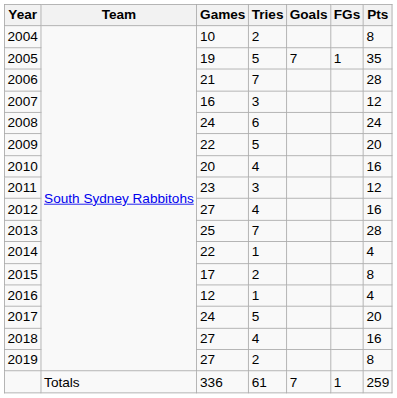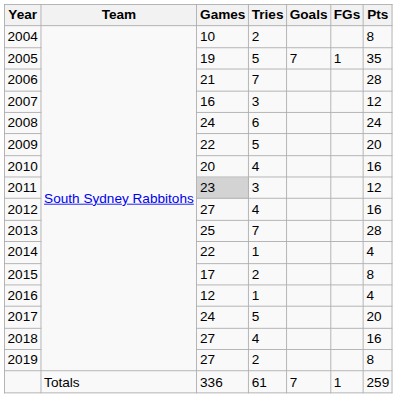(208, 187) no background -> (208, 187) lightgrey background
